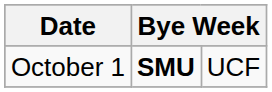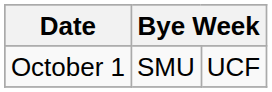(166, 67) bold -> (166, 67) normal
